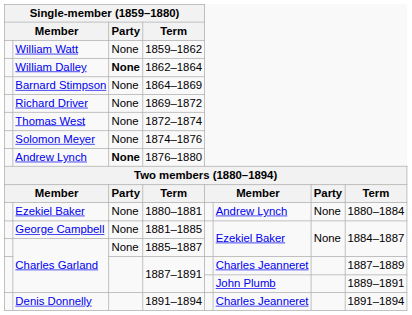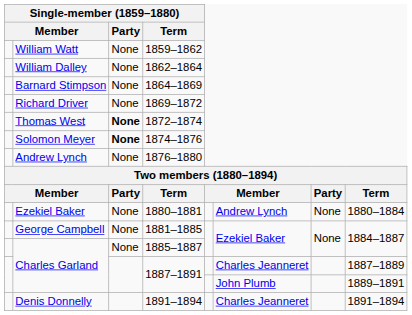(126, 67) bold -> (125, 67) normal
(125, 121) normal -> (126, 121) bold
(125, 139) normal -> (126, 139) bold
(126, 157) bold -> (125, 157) normal
